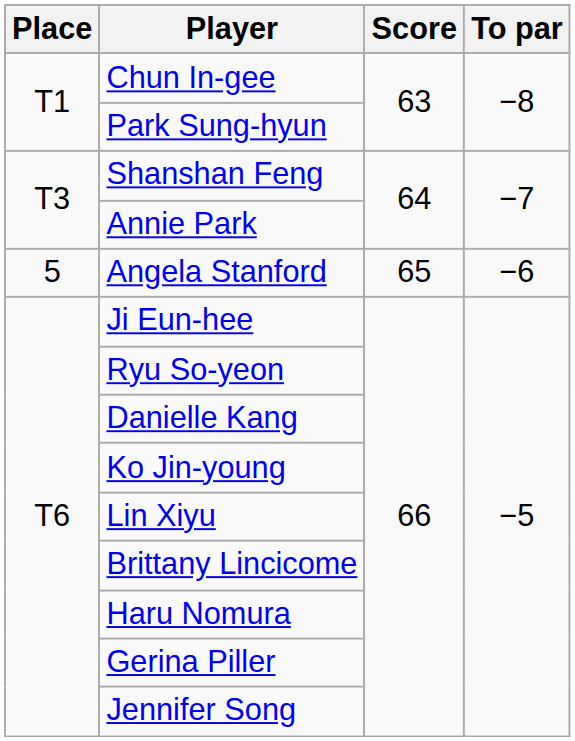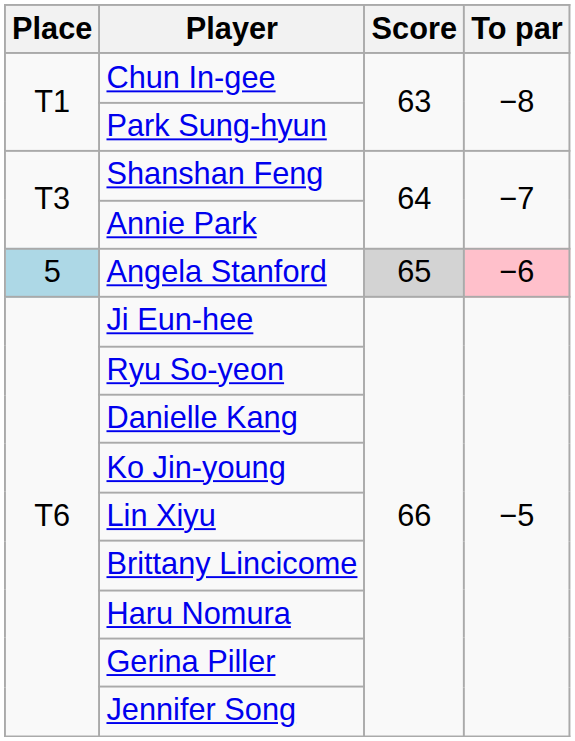(52, 272) no background -> (52, 272) lightblue background
(414, 272) no background -> (414, 272) lightgrey background
(517, 272) no background -> (517, 272) pink background
